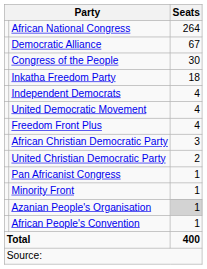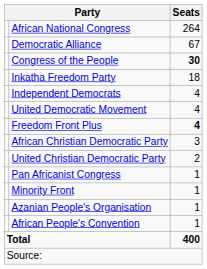(194, 61) normal -> (194, 61) bold
(197, 126) normal -> (197, 126) bold
(197, 207) lightgrey background -> (197, 207) no background
